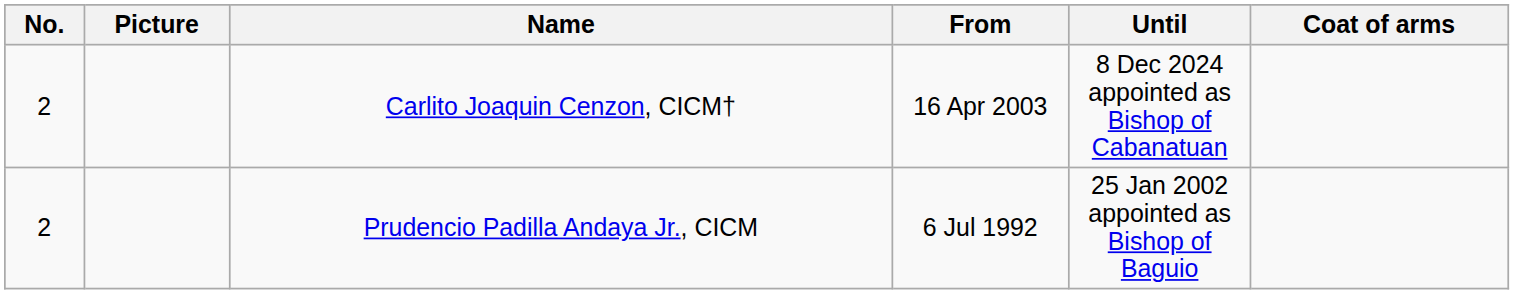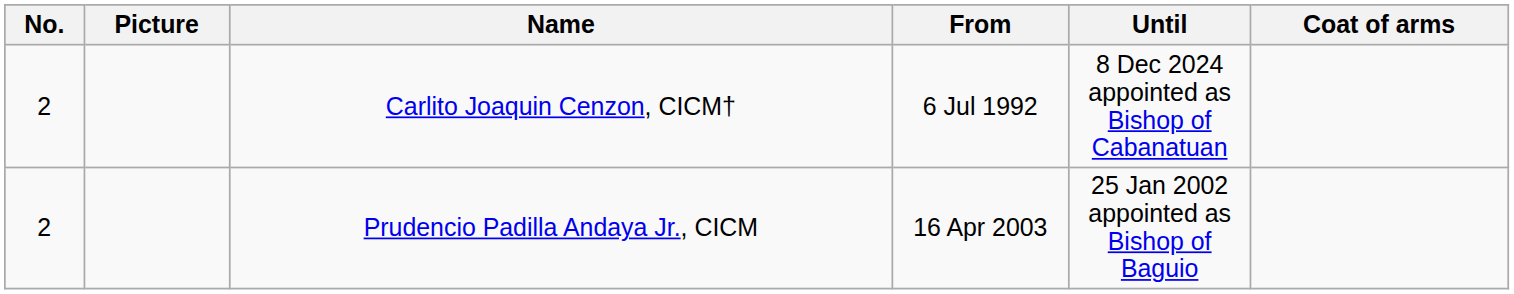(980, 106) 16 Apr 2003 -> (980, 106) 6 Jul 1992
(980, 228) 6 Jul 1992 -> (980, 228) 16 Apr 2003
